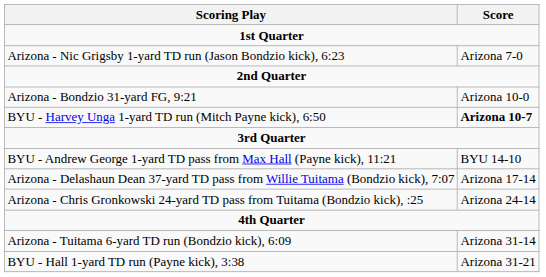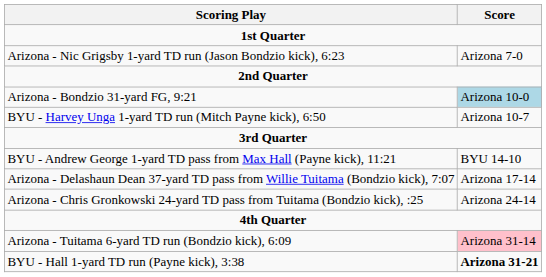(495, 96) no background -> (495, 96) lightblue background
(496, 117) bold -> (495, 117) normal
(498, 240) no background -> (498, 240) pink background
(498, 261) normal -> (500, 261) bold
